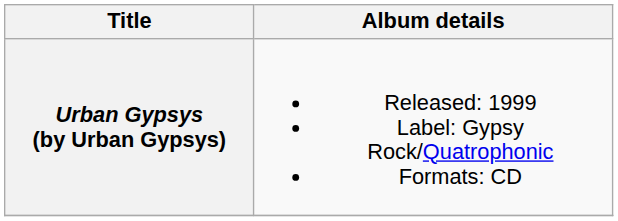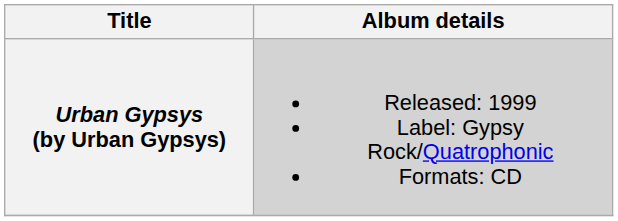(433, 139) no background -> (433, 139) lightgrey background
